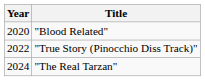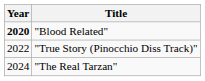(18, 31) normal -> (18, 31) bold
